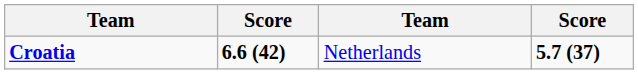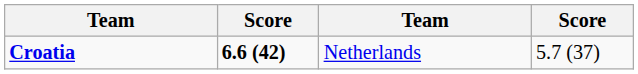(568, 52) bold -> (568, 52) normal
